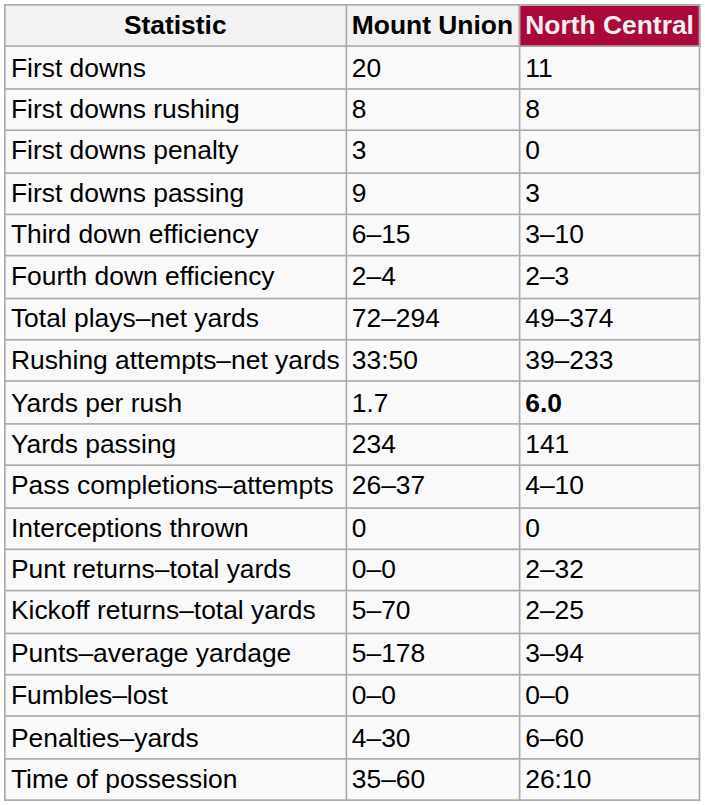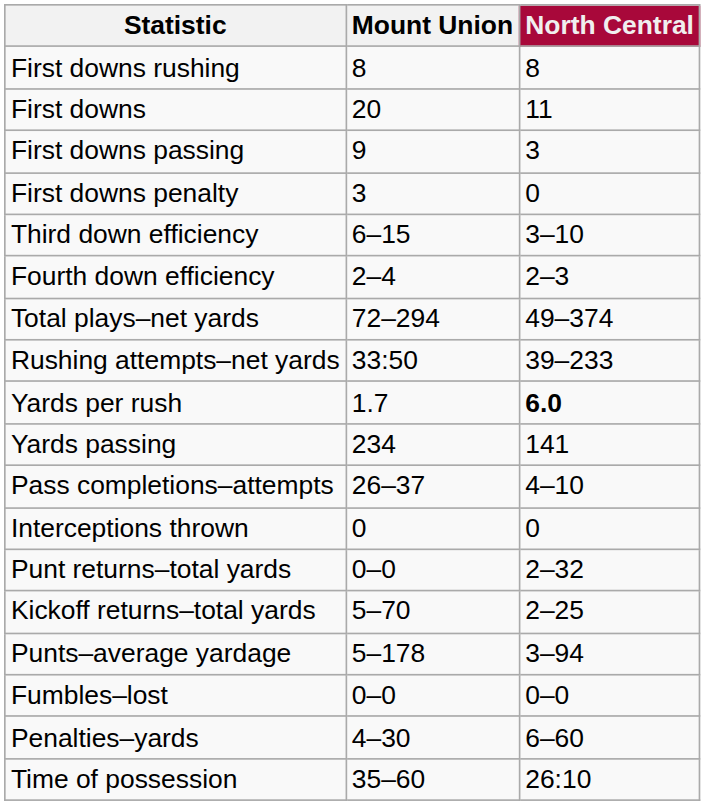rows swapped: (78, 67) <-> (125, 109)
rows swapped: (128, 192) <-> (125, 151)
